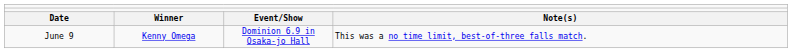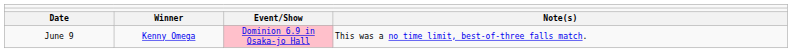(278, 36) no background -> (278, 36) pink background
